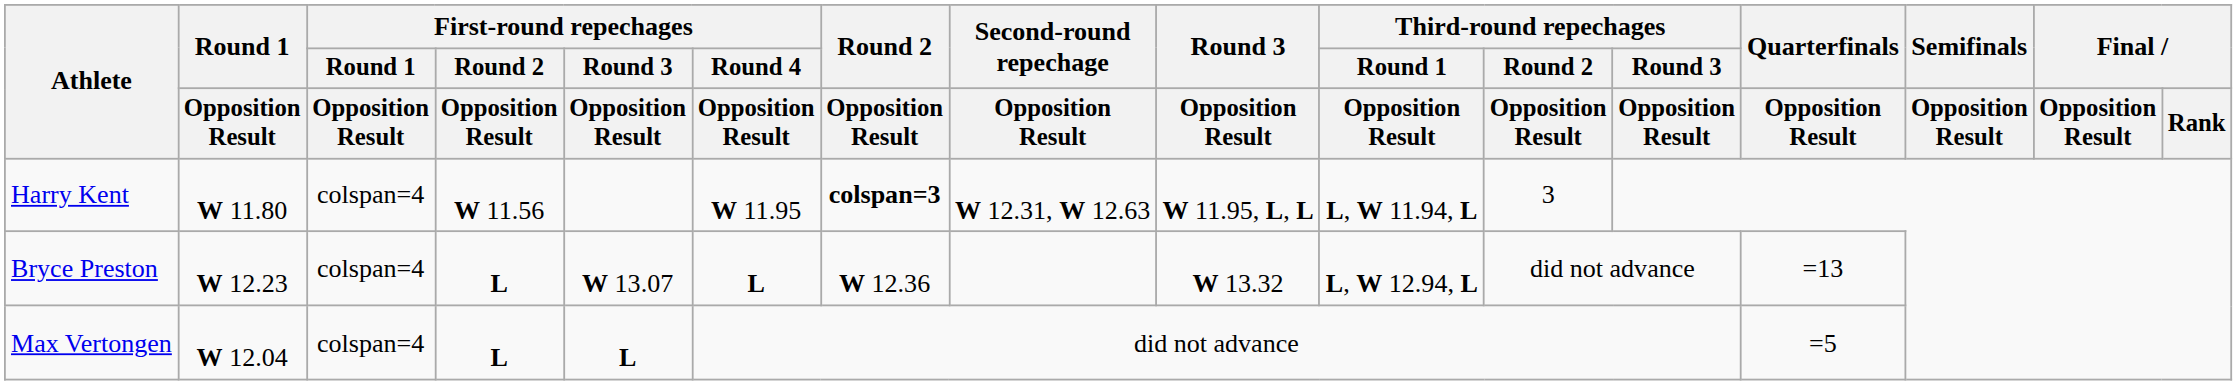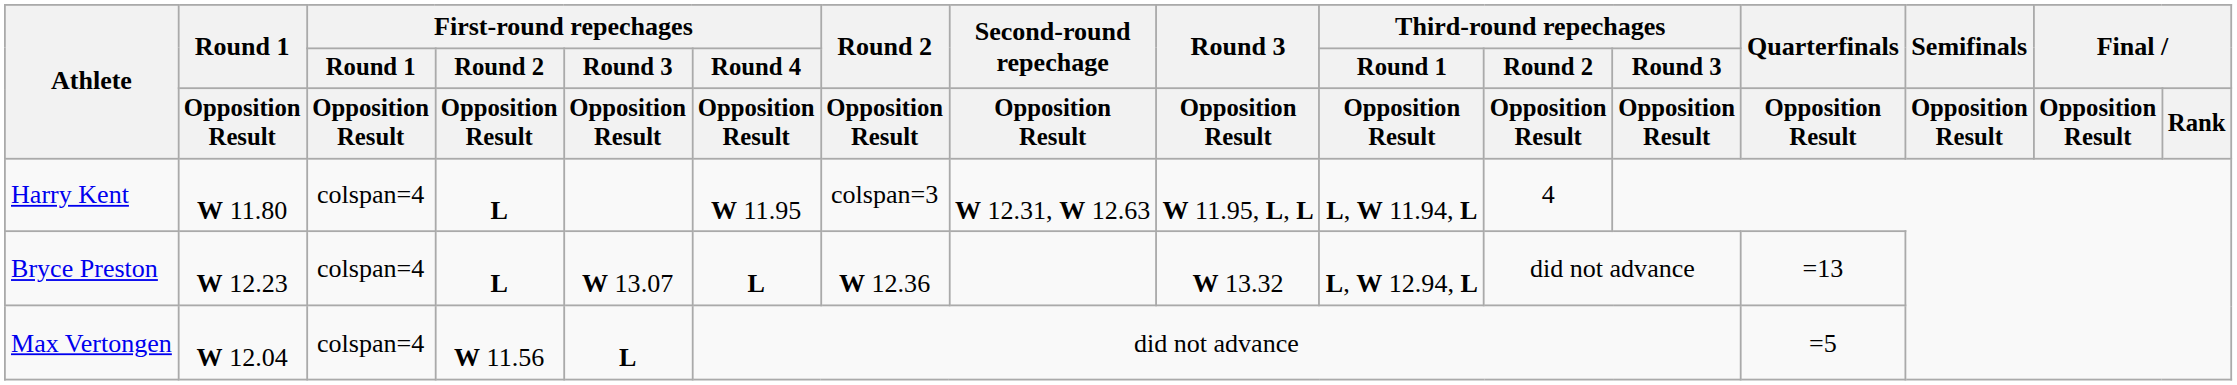(499, 210) W 11.56 -> (499, 210) L
(885, 195) bold -> (885, 195) normal
(1548, 195) 3 -> (1548, 195) 4
(499, 357) L -> (499, 357) W 11.56
